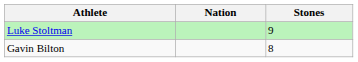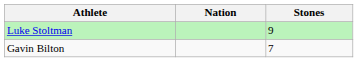(271, 48) 8 -> (271, 48) 7
